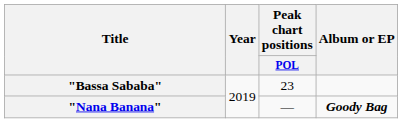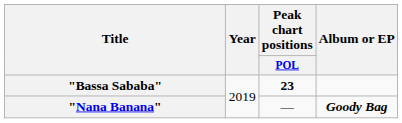(287, 85) normal -> (287, 85) bold
